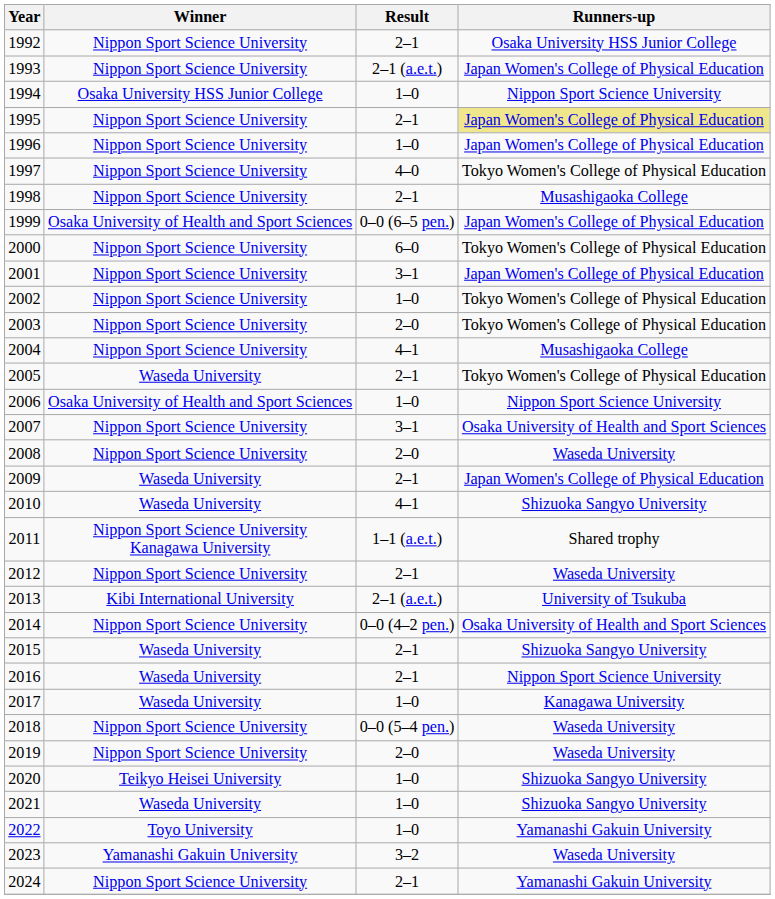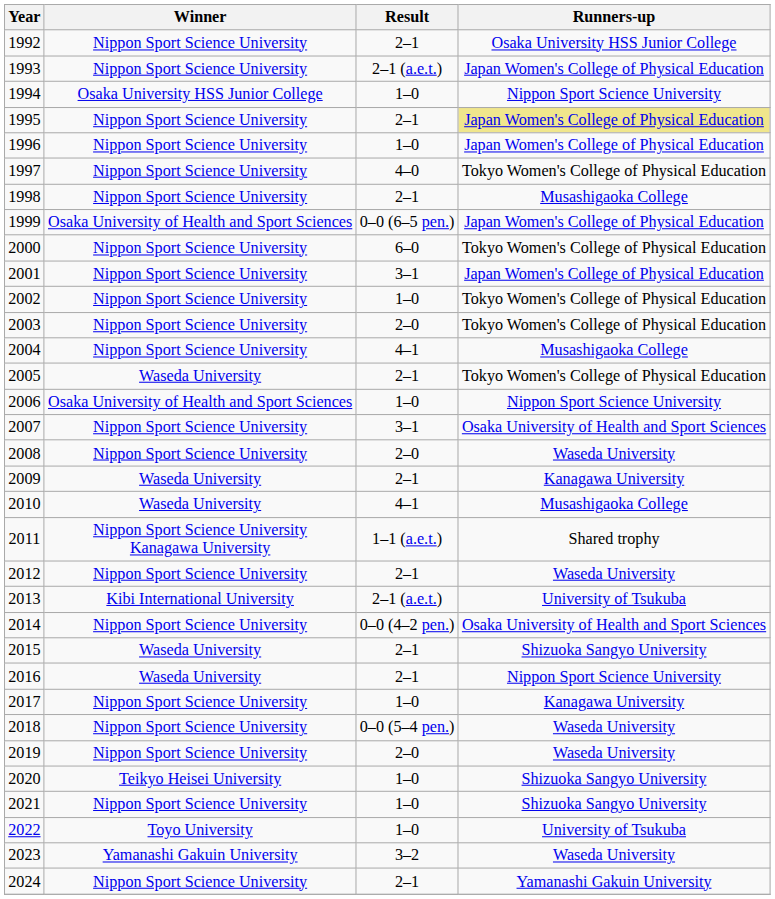(614, 478) Japan Women's College of Physical Education -> (614, 478) Kanagawa University
(614, 504) Shizuoka Sangyo University -> (614, 504) Musashigaoka College
(200, 701) Waseda University -> (200, 701) Nippon Sport Science University
(200, 804) Waseda University -> (200, 804) Nippon Sport Science University
(614, 829) Yamanashi Gakuin University -> (614, 829) University of Tsukuba
